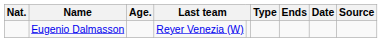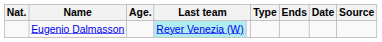(200, 29) no background -> (200, 29) paleturquoise background
